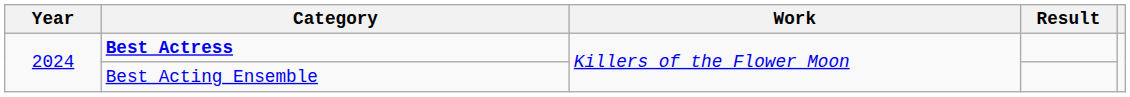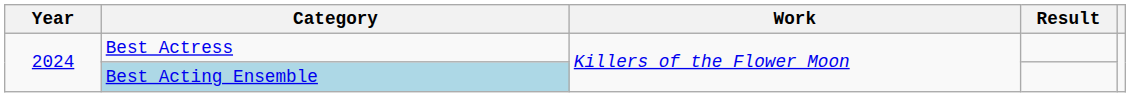(169, 48) bold -> (169, 48) normal
(212, 77) no background -> (212, 77) lightblue background
